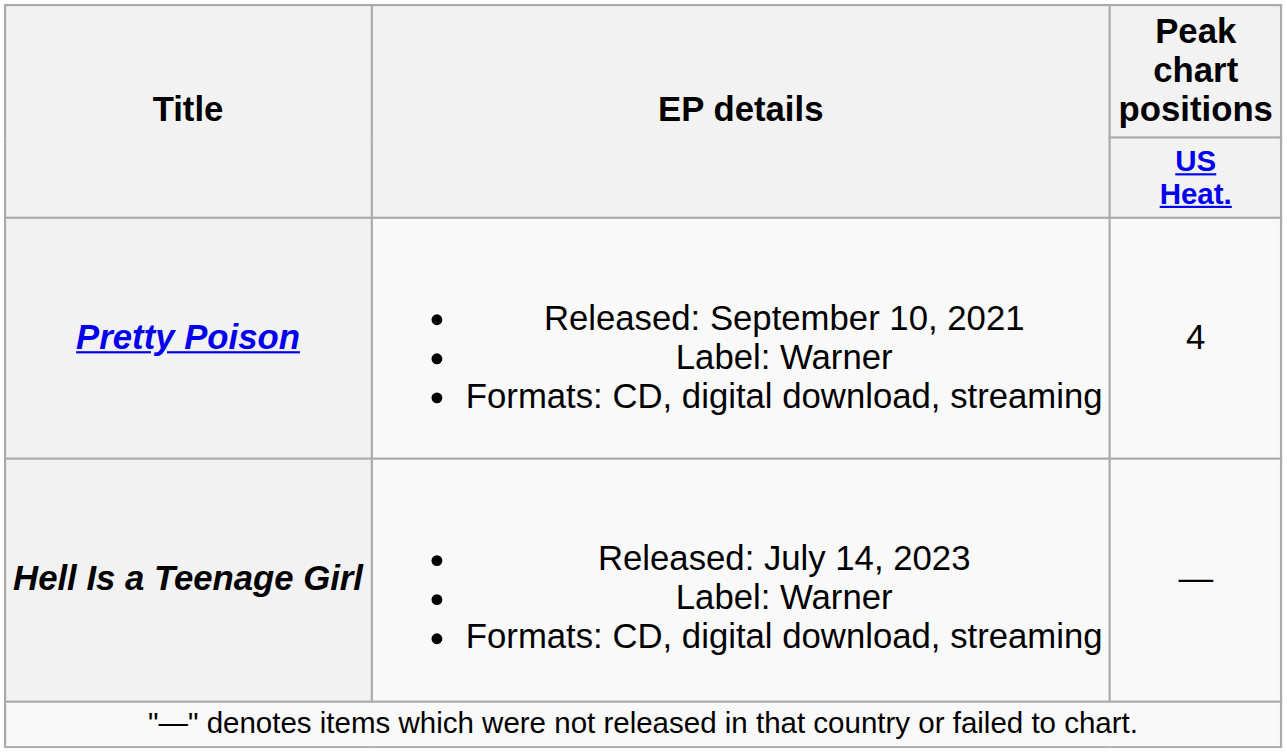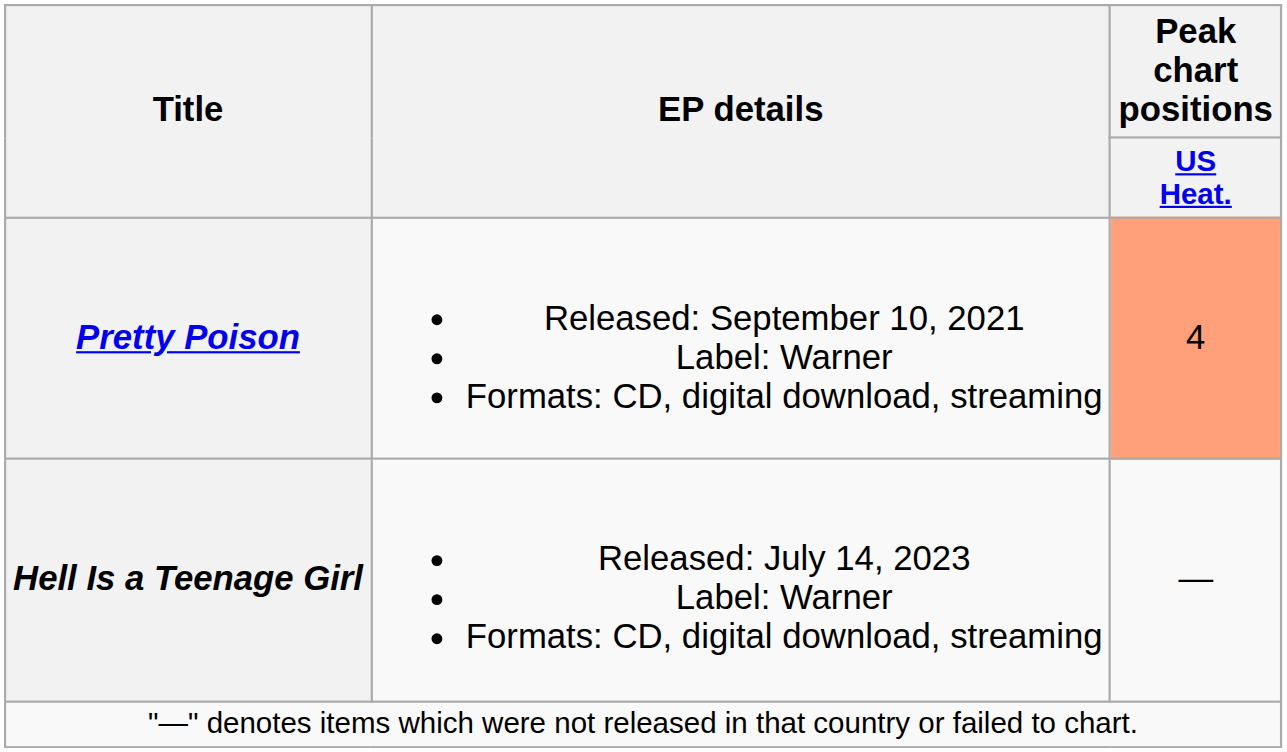(1196, 337) no background -> (1196, 337) lightsalmon background
